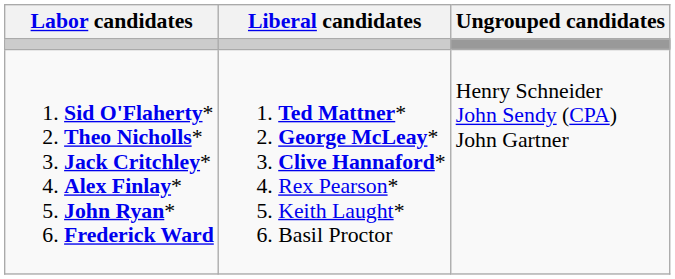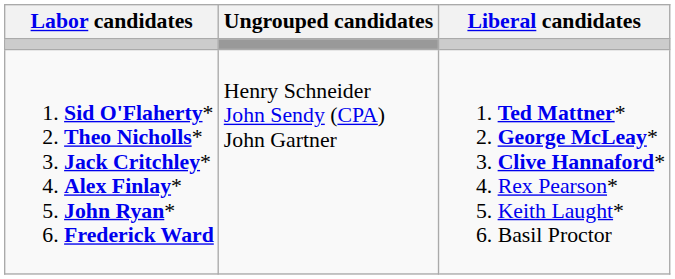columns swapped: (335, 21) <-> (560, 21)
